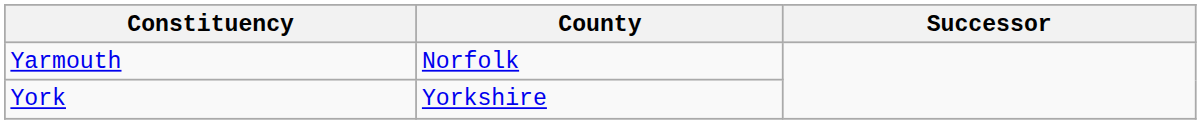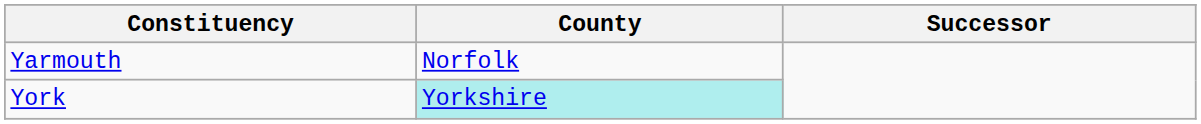(484, 99) no background -> (484, 99) paleturquoise background
